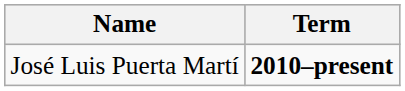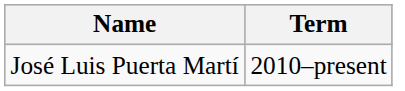(322, 64) bold -> (319, 64) normal
